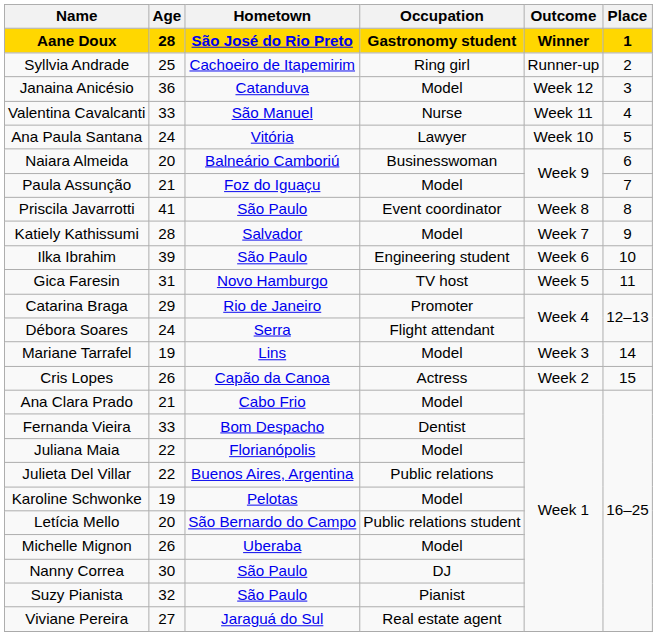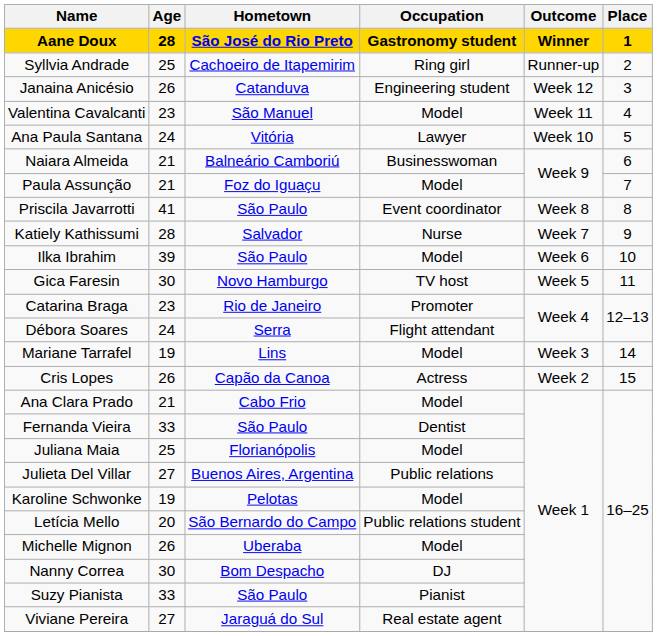(167, 88) 36 -> (167, 88) 26
(442, 88) Model -> (442, 88) Engineering student
(167, 112) 33 -> (167, 112) 23
(442, 112) Nurse -> (442, 112) Model
(167, 161) 20 -> (167, 161) 21
(442, 233) Model -> (442, 233) Nurse
(442, 257) Engineering student -> (442, 257) Model
(167, 281) 31 -> (167, 281) 30
(167, 305) 29 -> (167, 305) 23
(272, 426) Bom Despacho -> (272, 426) São Paulo
(167, 450) 22 -> (167, 450) 25
(167, 474) 22 -> (167, 474) 27
(272, 570) São Paulo -> (272, 570) Bom Despacho
(167, 595) 32 -> (167, 595) 33
